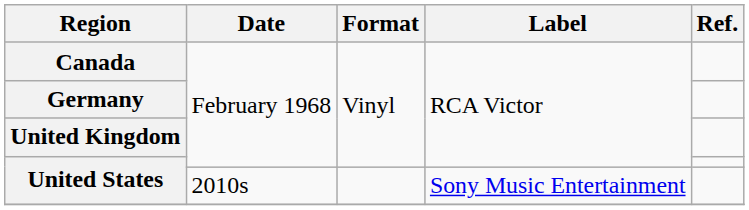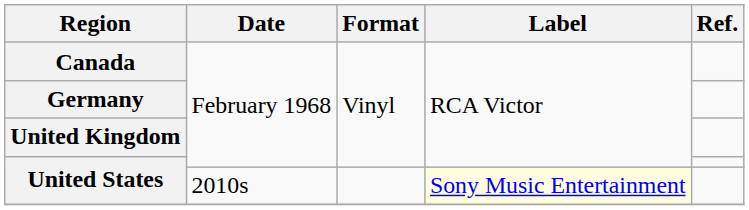(558, 185) no background -> (558, 185) lightyellow background
